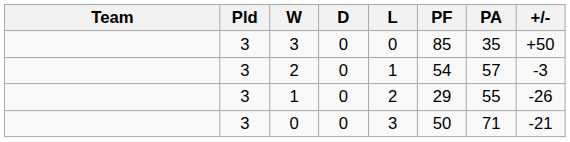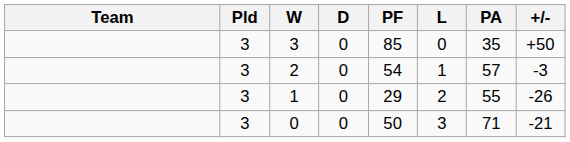columns swapped: (393, 17) <-> (442, 17)
